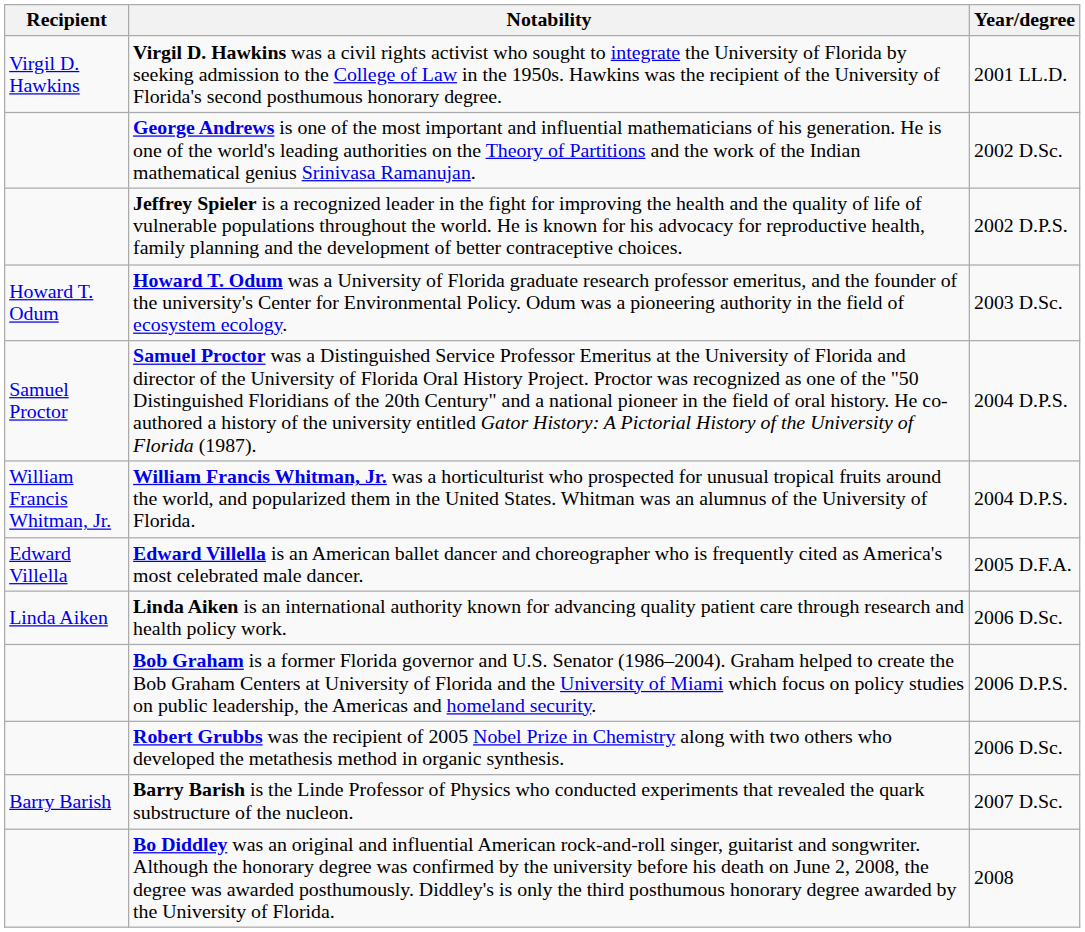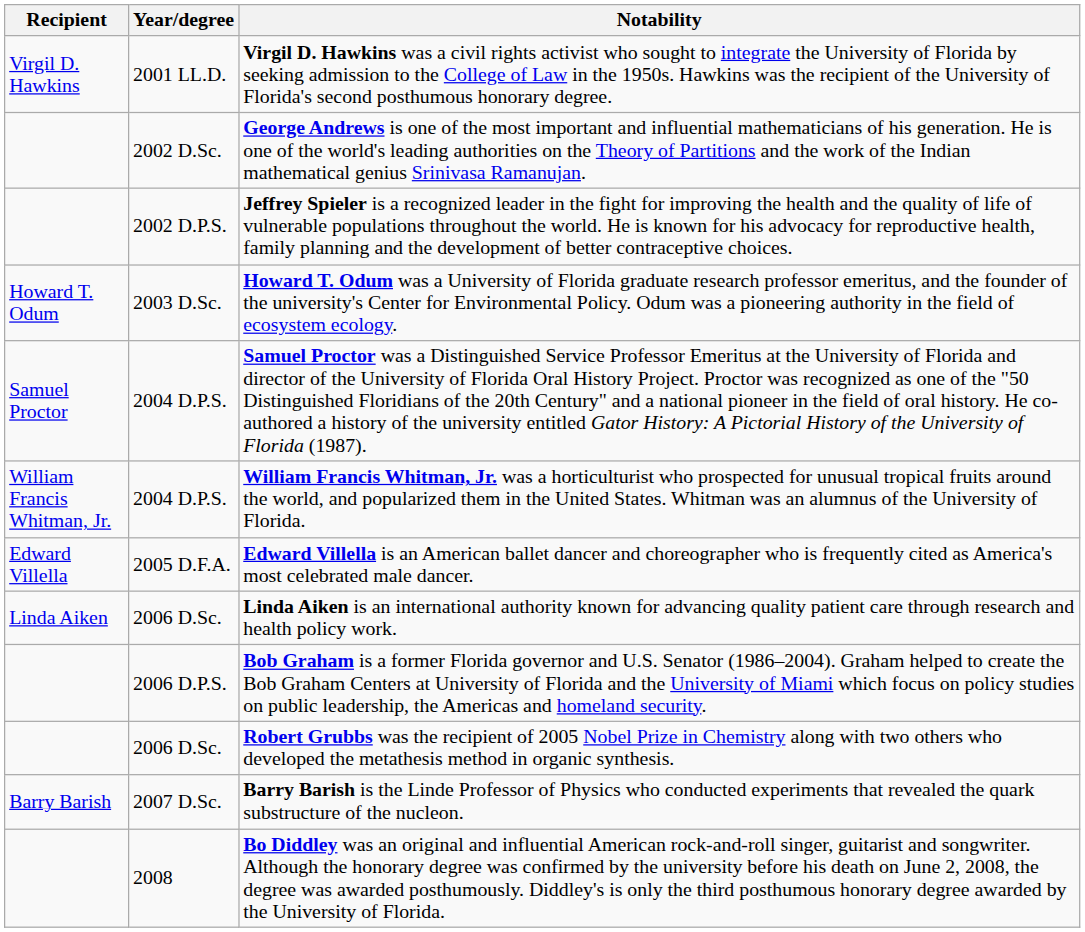columns swapped: (1025, 20) <-> (549, 20)
